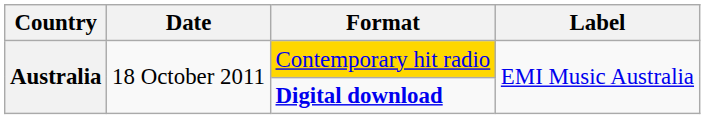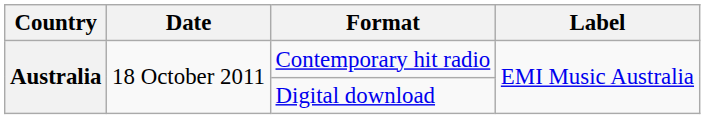(383, 58) gold background -> (383, 58) no background
(359, 95) bold -> (355, 95) normal
